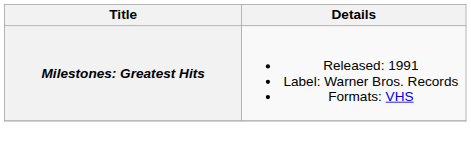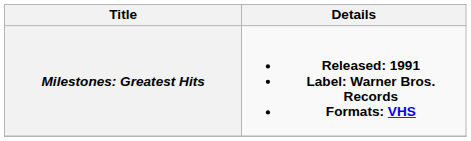(354, 81) normal -> (354, 89) bold
